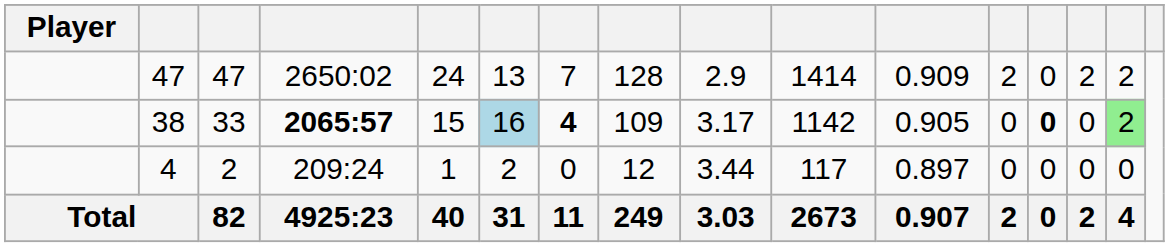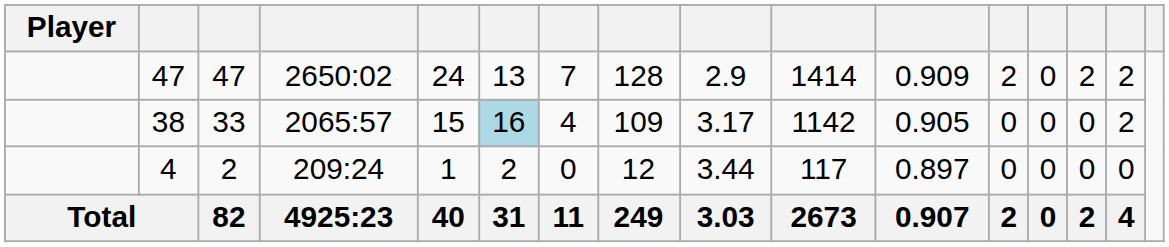(339, 122) bold -> (339, 122) normal
(568, 122) bold -> (568, 122) normal
(1048, 122) bold -> (1048, 122) normal
(1126, 122) lightgreen background -> (1126, 122) no background
